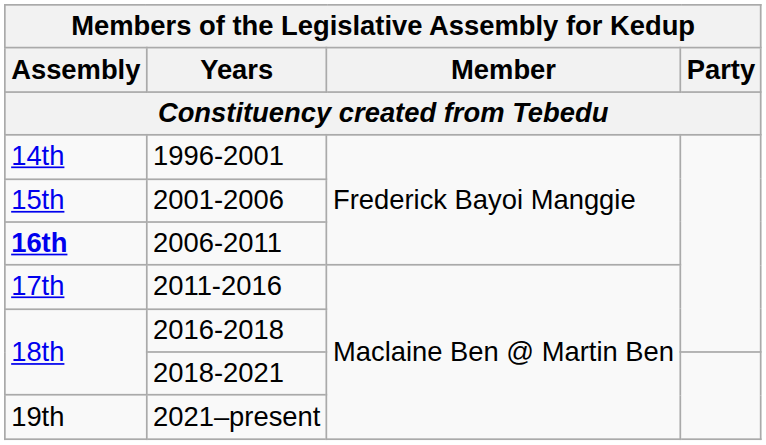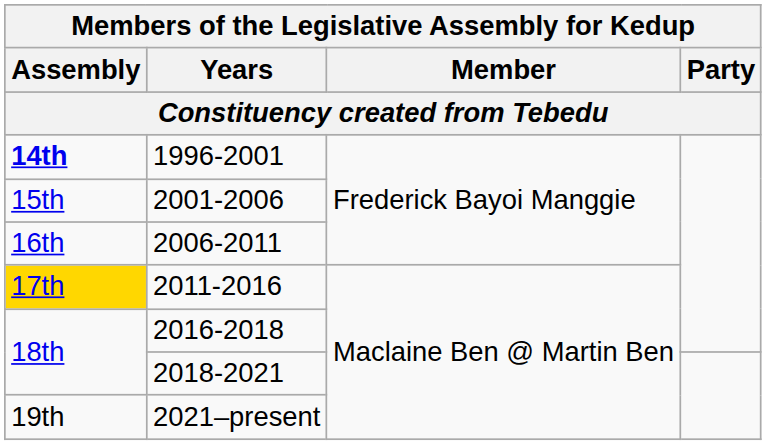(38, 156) normal -> (39, 156) bold
(39, 243) bold -> (38, 243) normal
(38, 286) no background -> (38, 286) gold background
